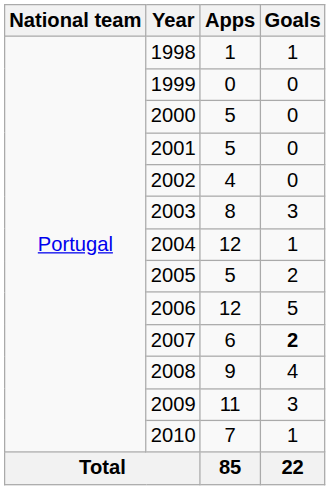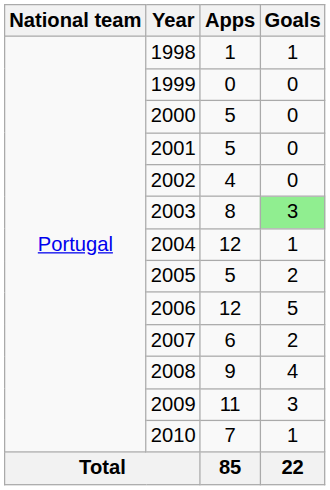(293, 212) no background -> (293, 212) lightgreen background
(293, 340) bold -> (293, 340) normal
